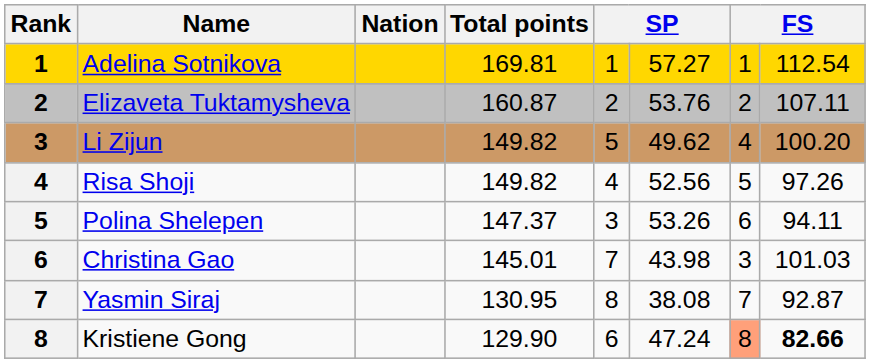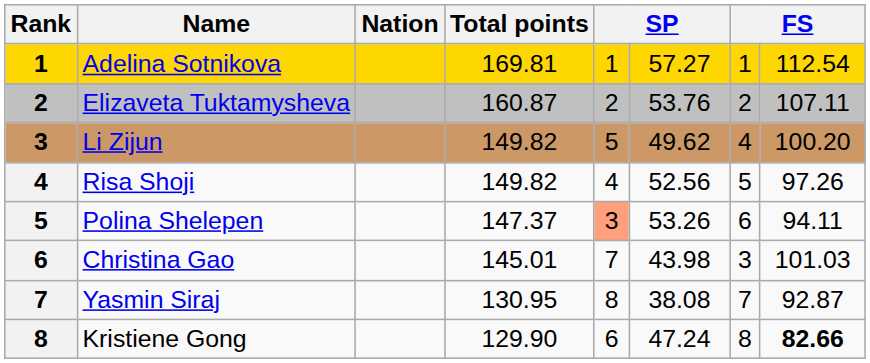(612, 220) no background -> (612, 220) lightsalmon background
(745, 338) lightsalmon background -> (745, 338) no background
